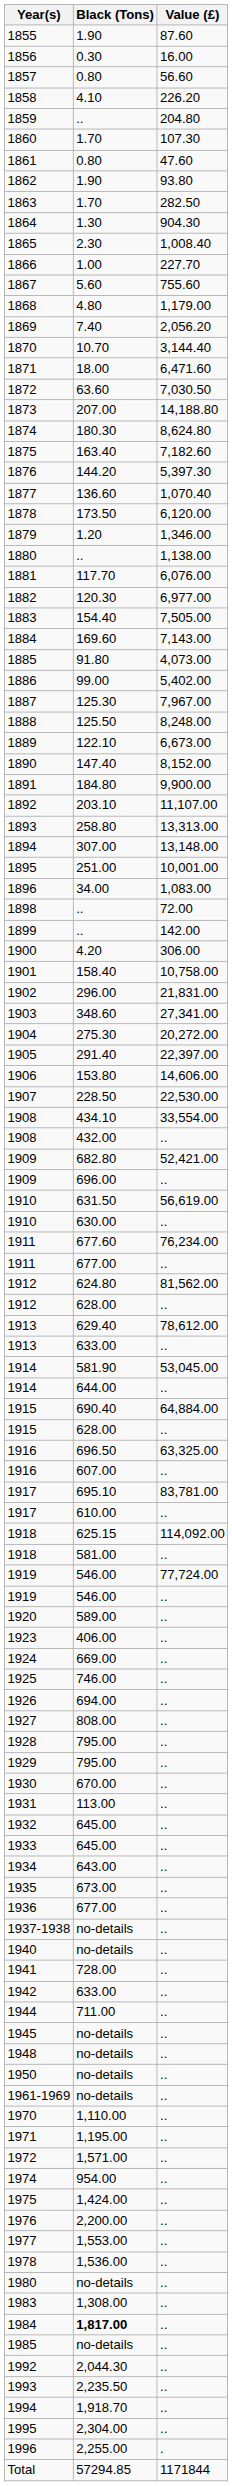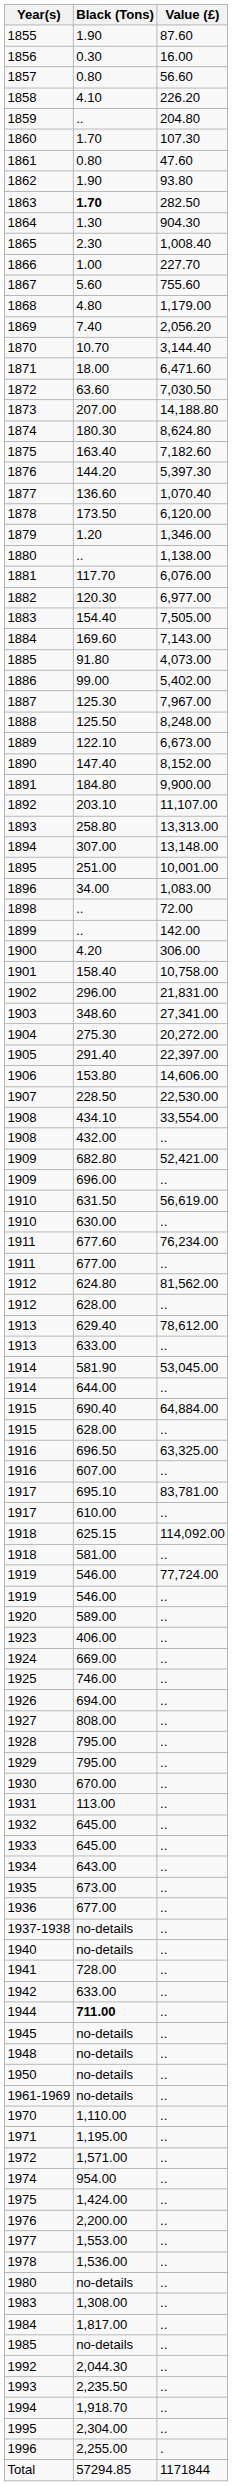(89, 202) normal -> (89, 202) bold
(96, 2012) normal -> (96, 2012) bold
(102, 2324) bold -> (102, 2324) normal
